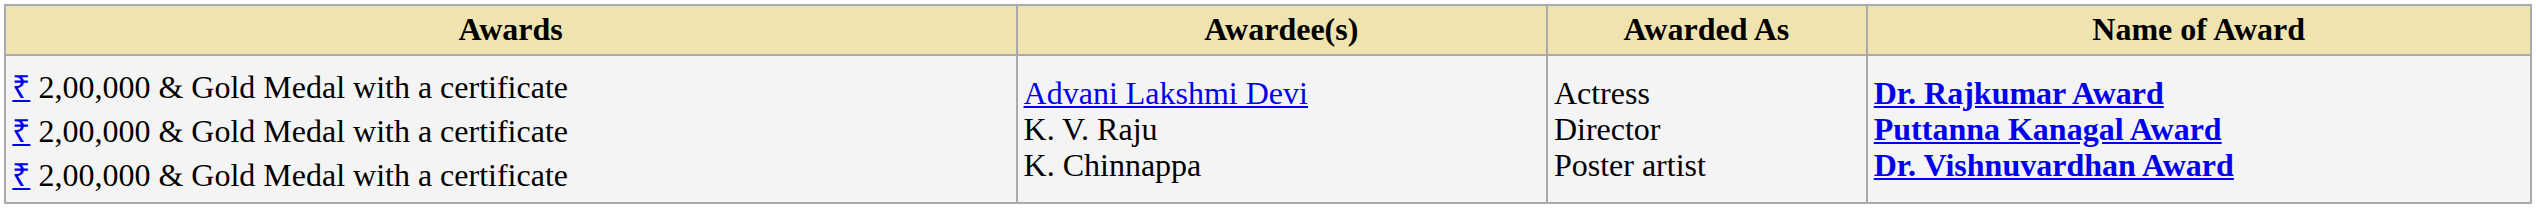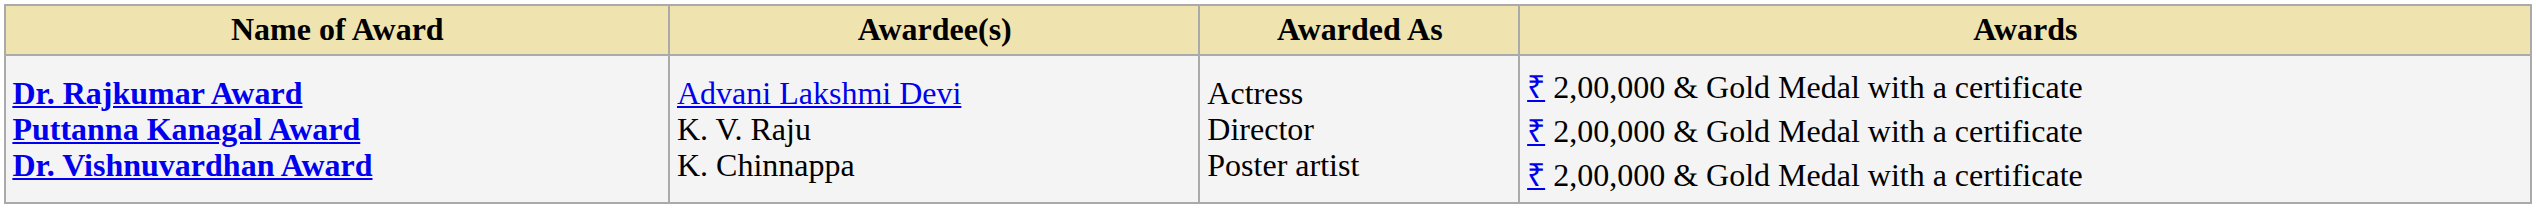columns swapped: (2199, 29) <-> (511, 29)
